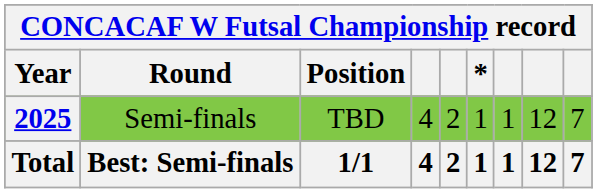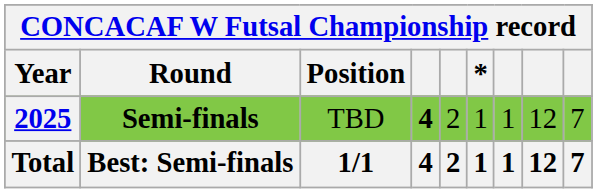(190, 118) normal -> (190, 118) bold
(426, 118) normal -> (426, 118) bold
